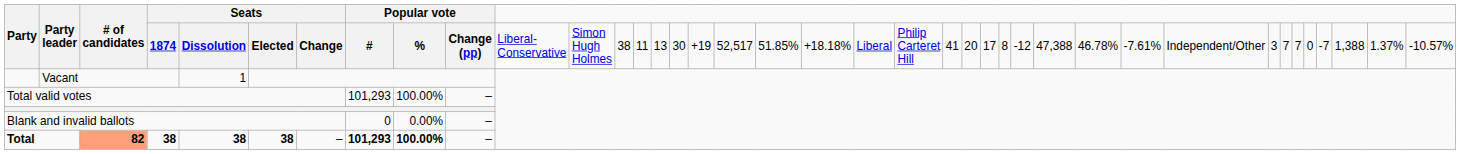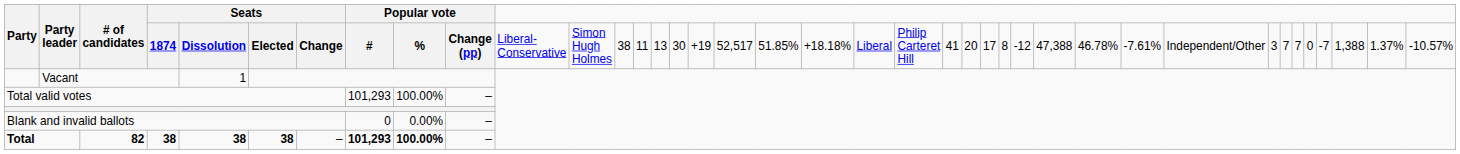(138, 139) lightsalmon background -> (138, 139) no background
